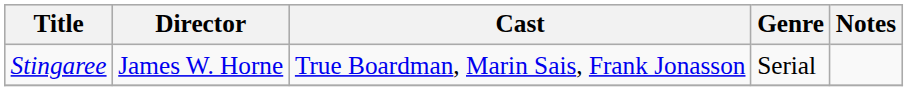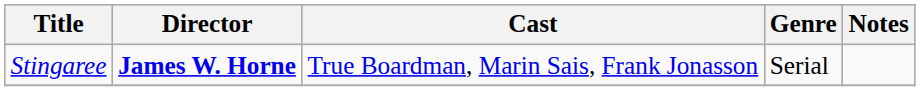(201, 64) normal -> (207, 64) bold
